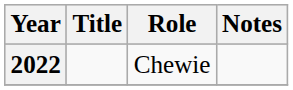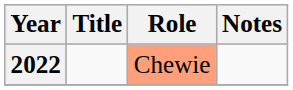(172, 64) no background -> (172, 64) lightsalmon background
